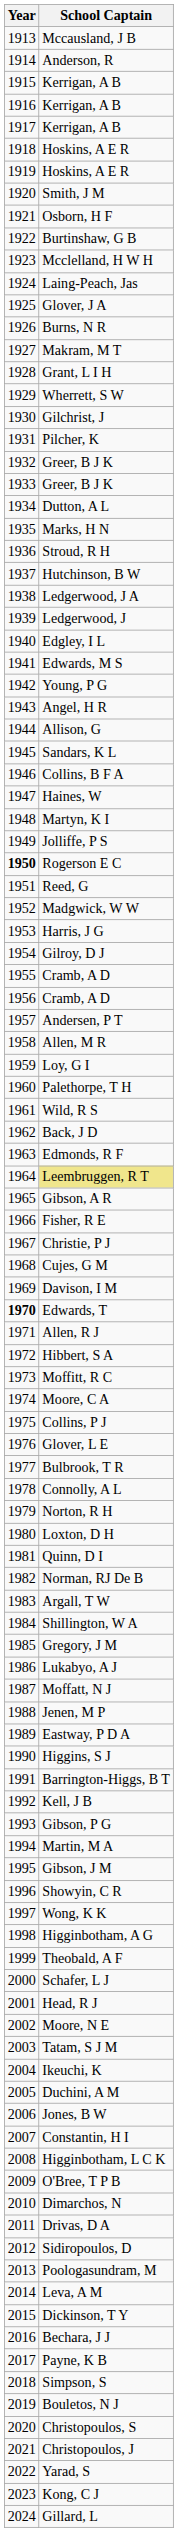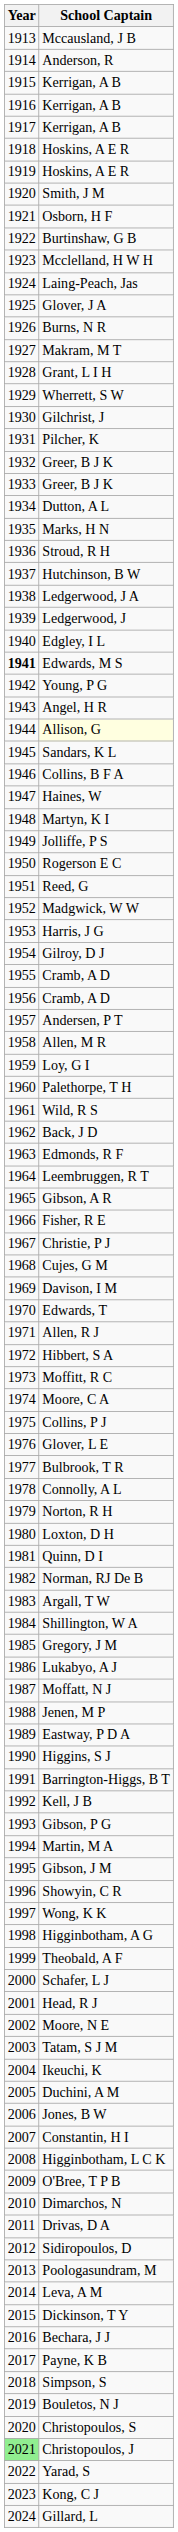(22, 663) normal -> (22, 663) bold
(72, 730) no background -> (72, 730) lightyellow background
(22, 864) bold -> (22, 864) normal
(96, 1176) khaki background -> (96, 1176) no background
(22, 1310) bold -> (22, 1310) normal
(22, 2449) no background -> (22, 2449) lightgreen background
